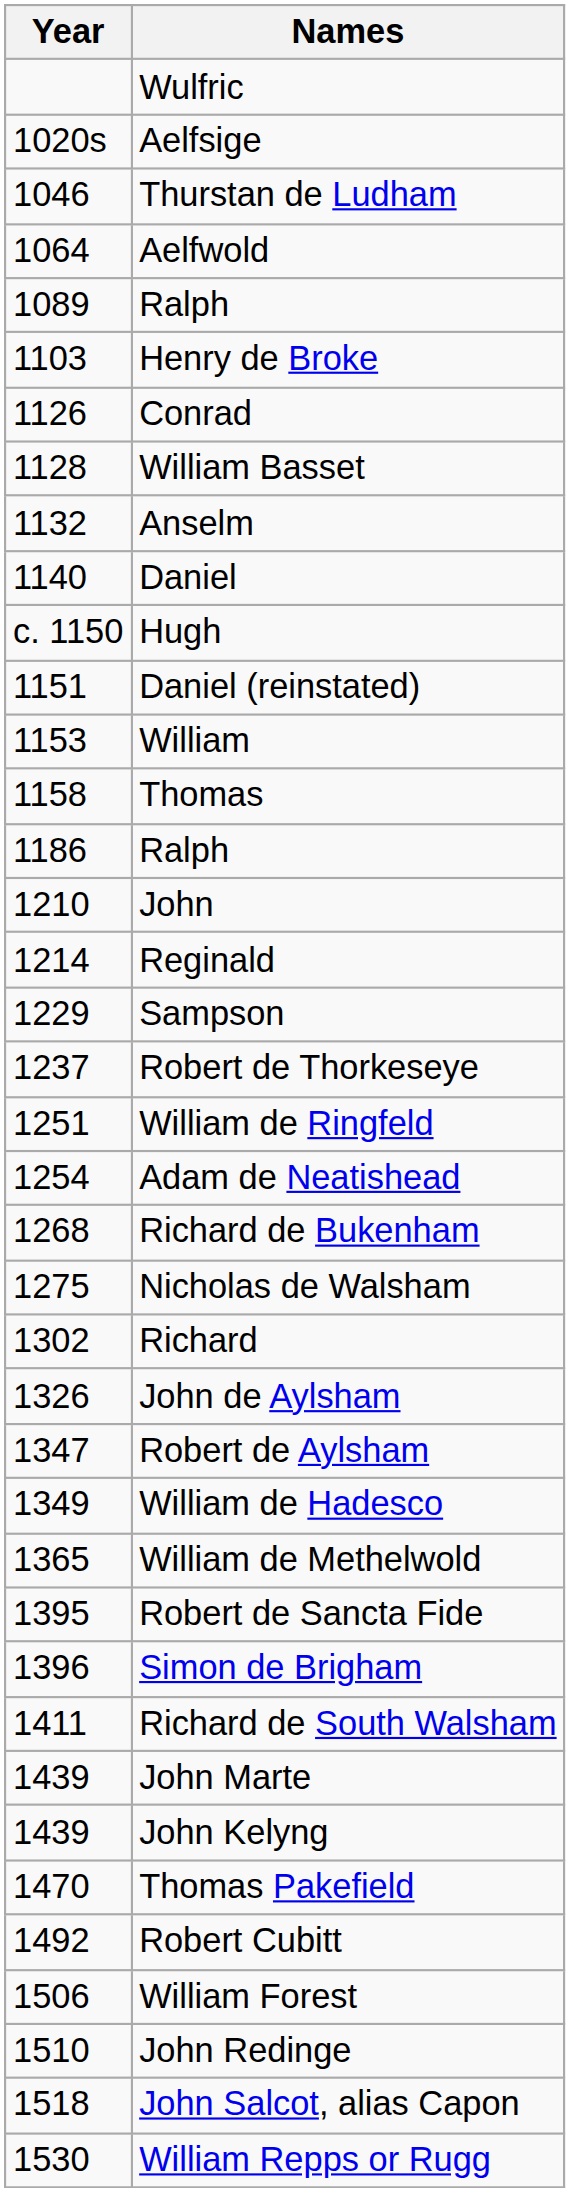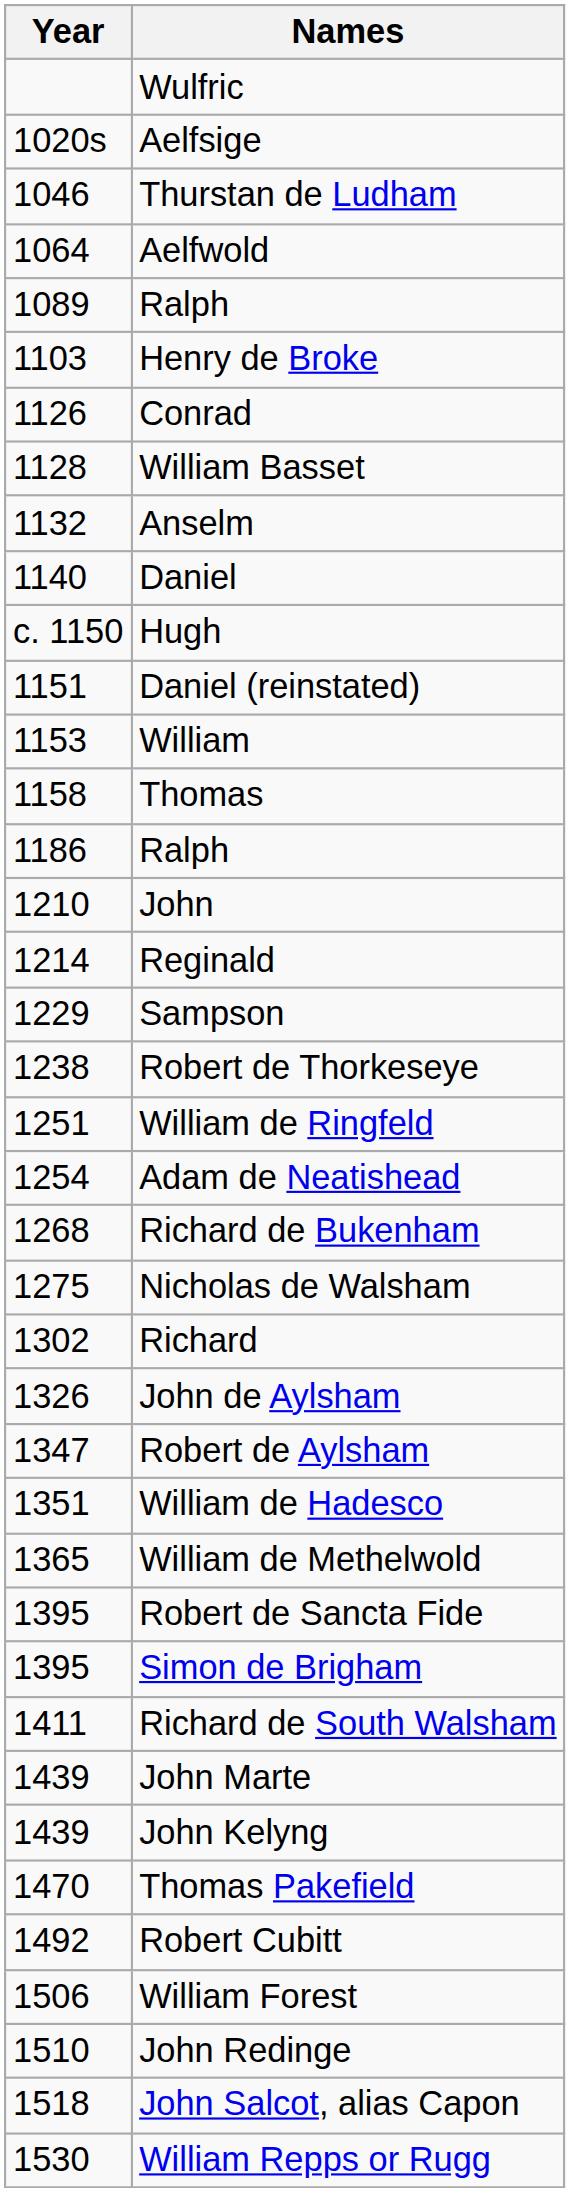(51, 1068) 1237 -> (51, 1068) 1238
(51, 1504) 1349 -> (51, 1504) 1351
(51, 1668) 1396 -> (51, 1668) 1395
